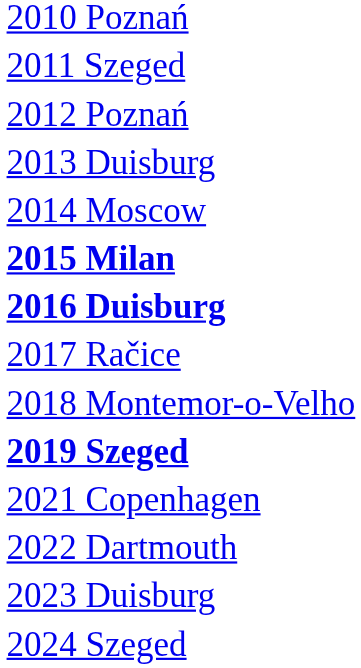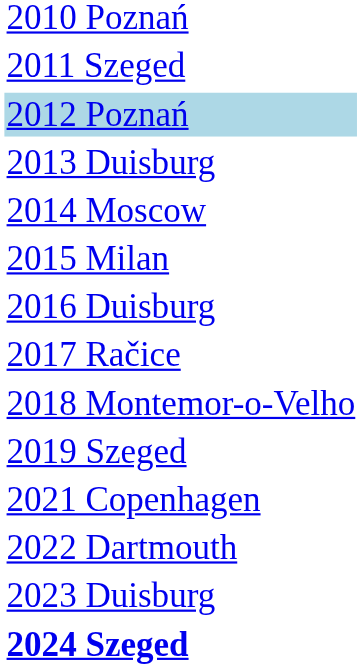(98, 114) no background -> (98, 114) lightblue background
(91, 258) bold -> (88, 258) normal
(116, 306) bold -> (111, 306) normal
(98, 451) bold -> (97, 451) normal
(97, 644) normal -> (98, 644) bold
